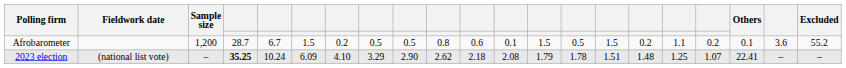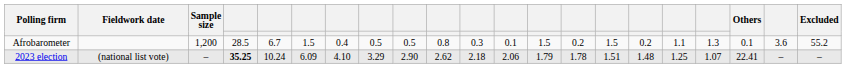(240, 43) 28.7 -> (240, 43) 28.5
(342, 43) 0.2 -> (342, 43) 0.4
(477, 43) 0.6 -> (477, 43) 0.3
(578, 43) 0.5 -> (578, 43) 0.2
(713, 43) 0.2 -> (713, 43) 1.3
(511, 57) 2.08 -> (511, 57) 2.06
